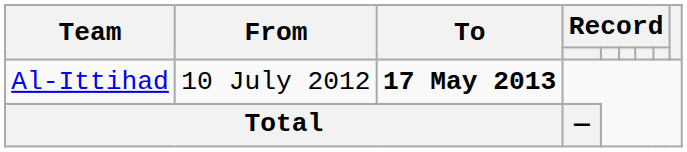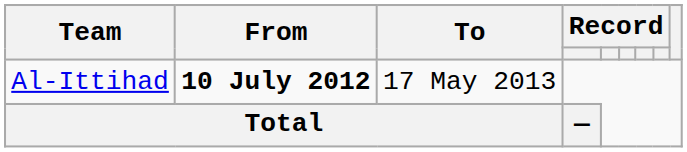(276, 82) normal -> (276, 82) bold
(470, 82) bold -> (470, 82) normal
